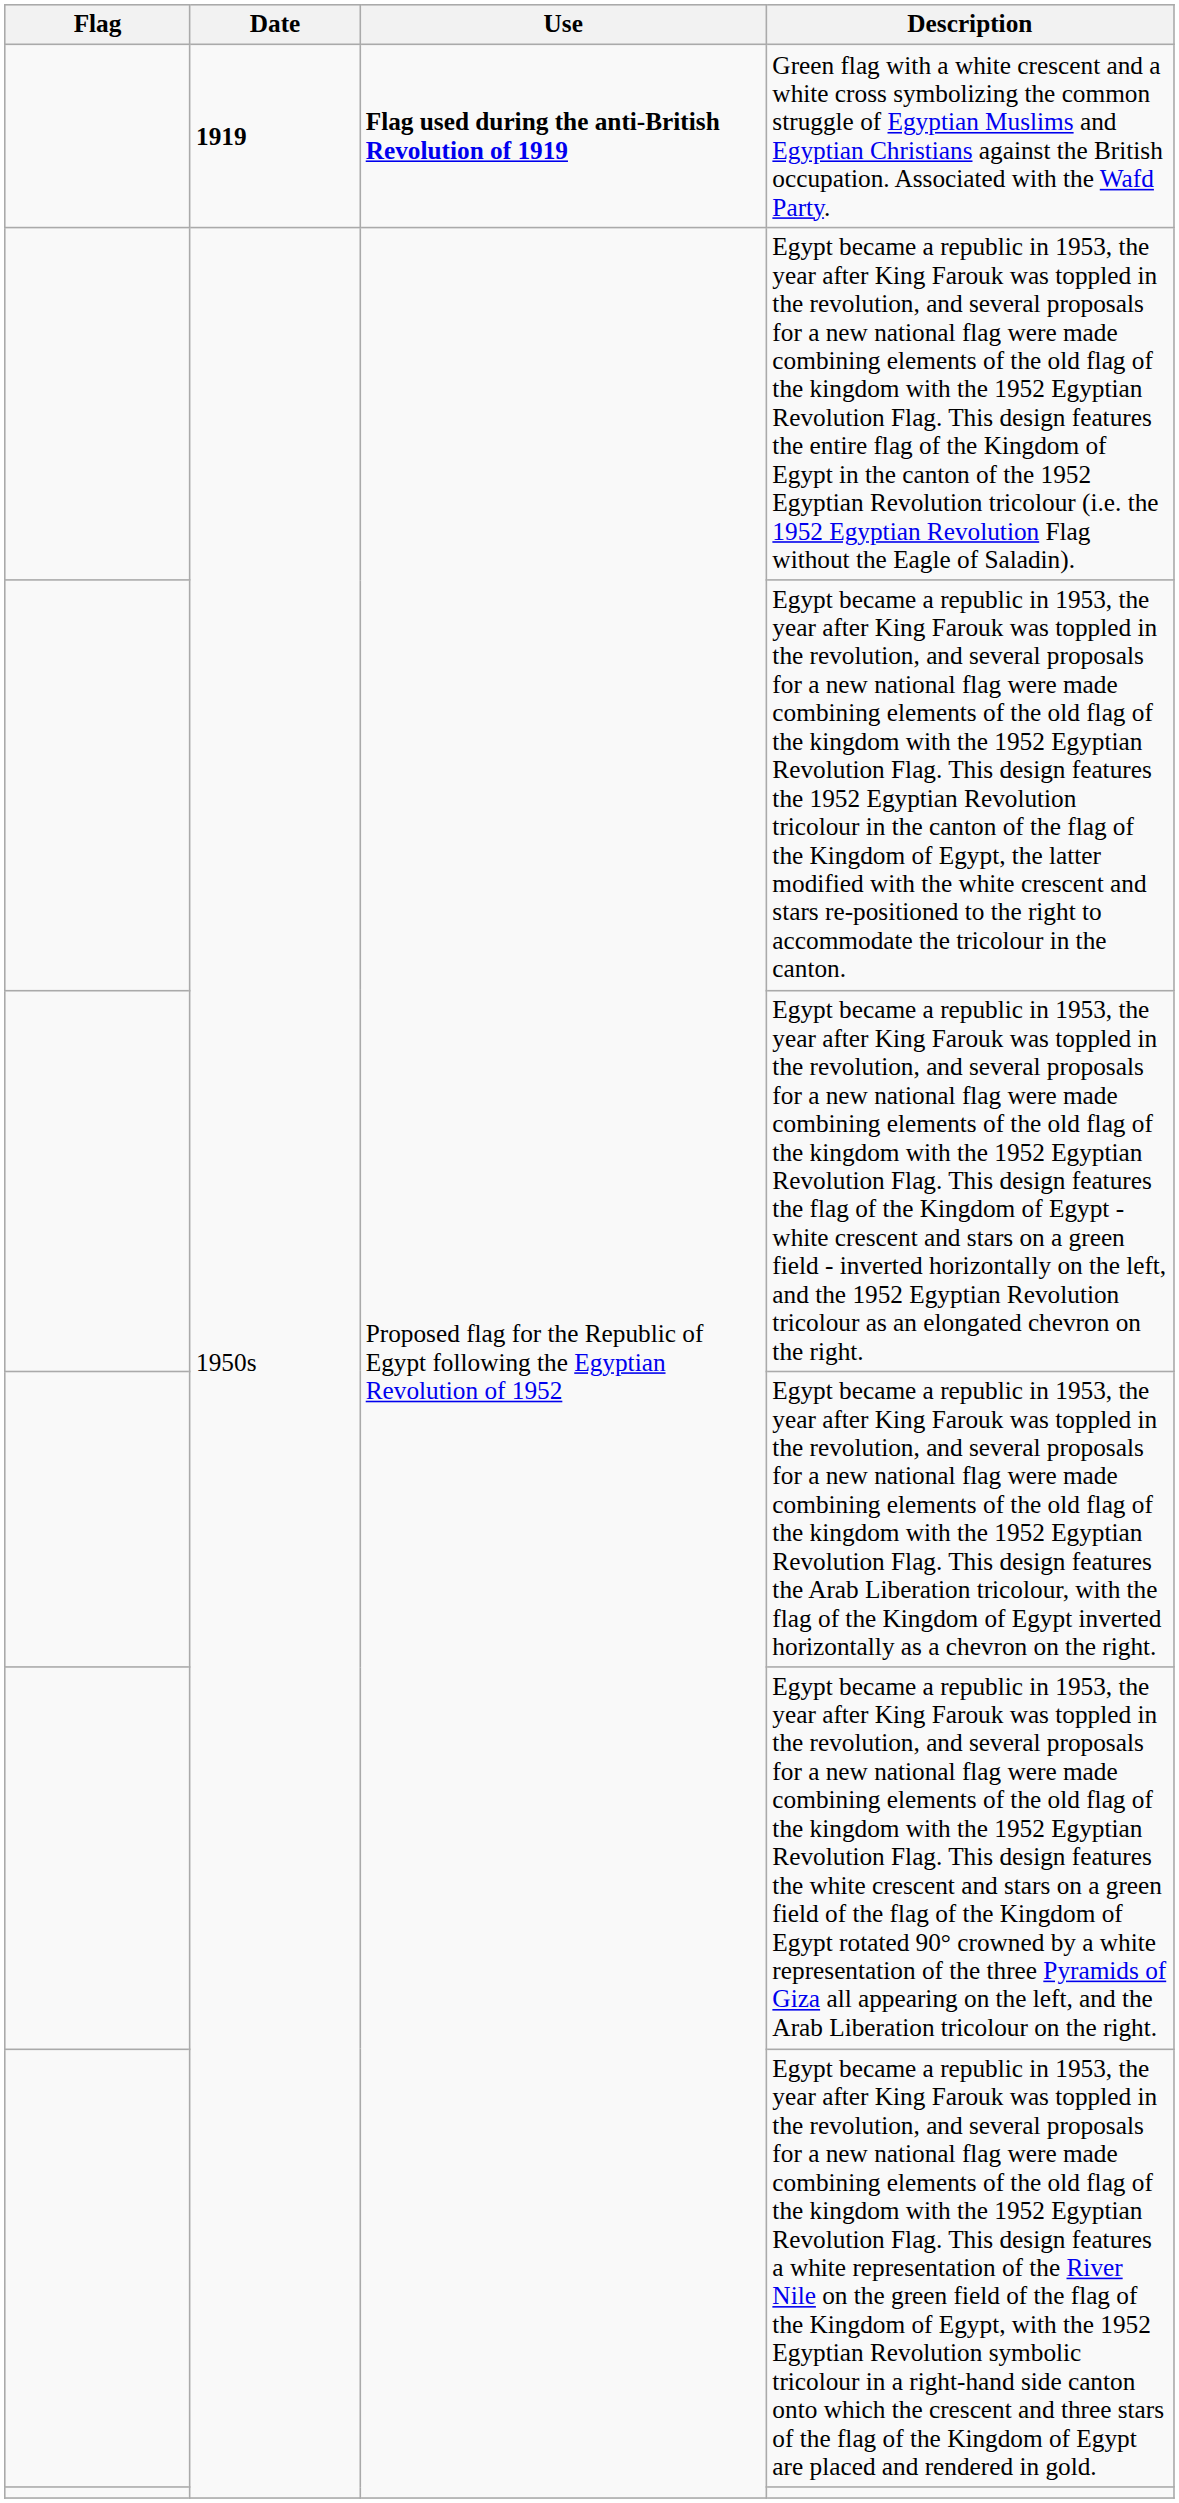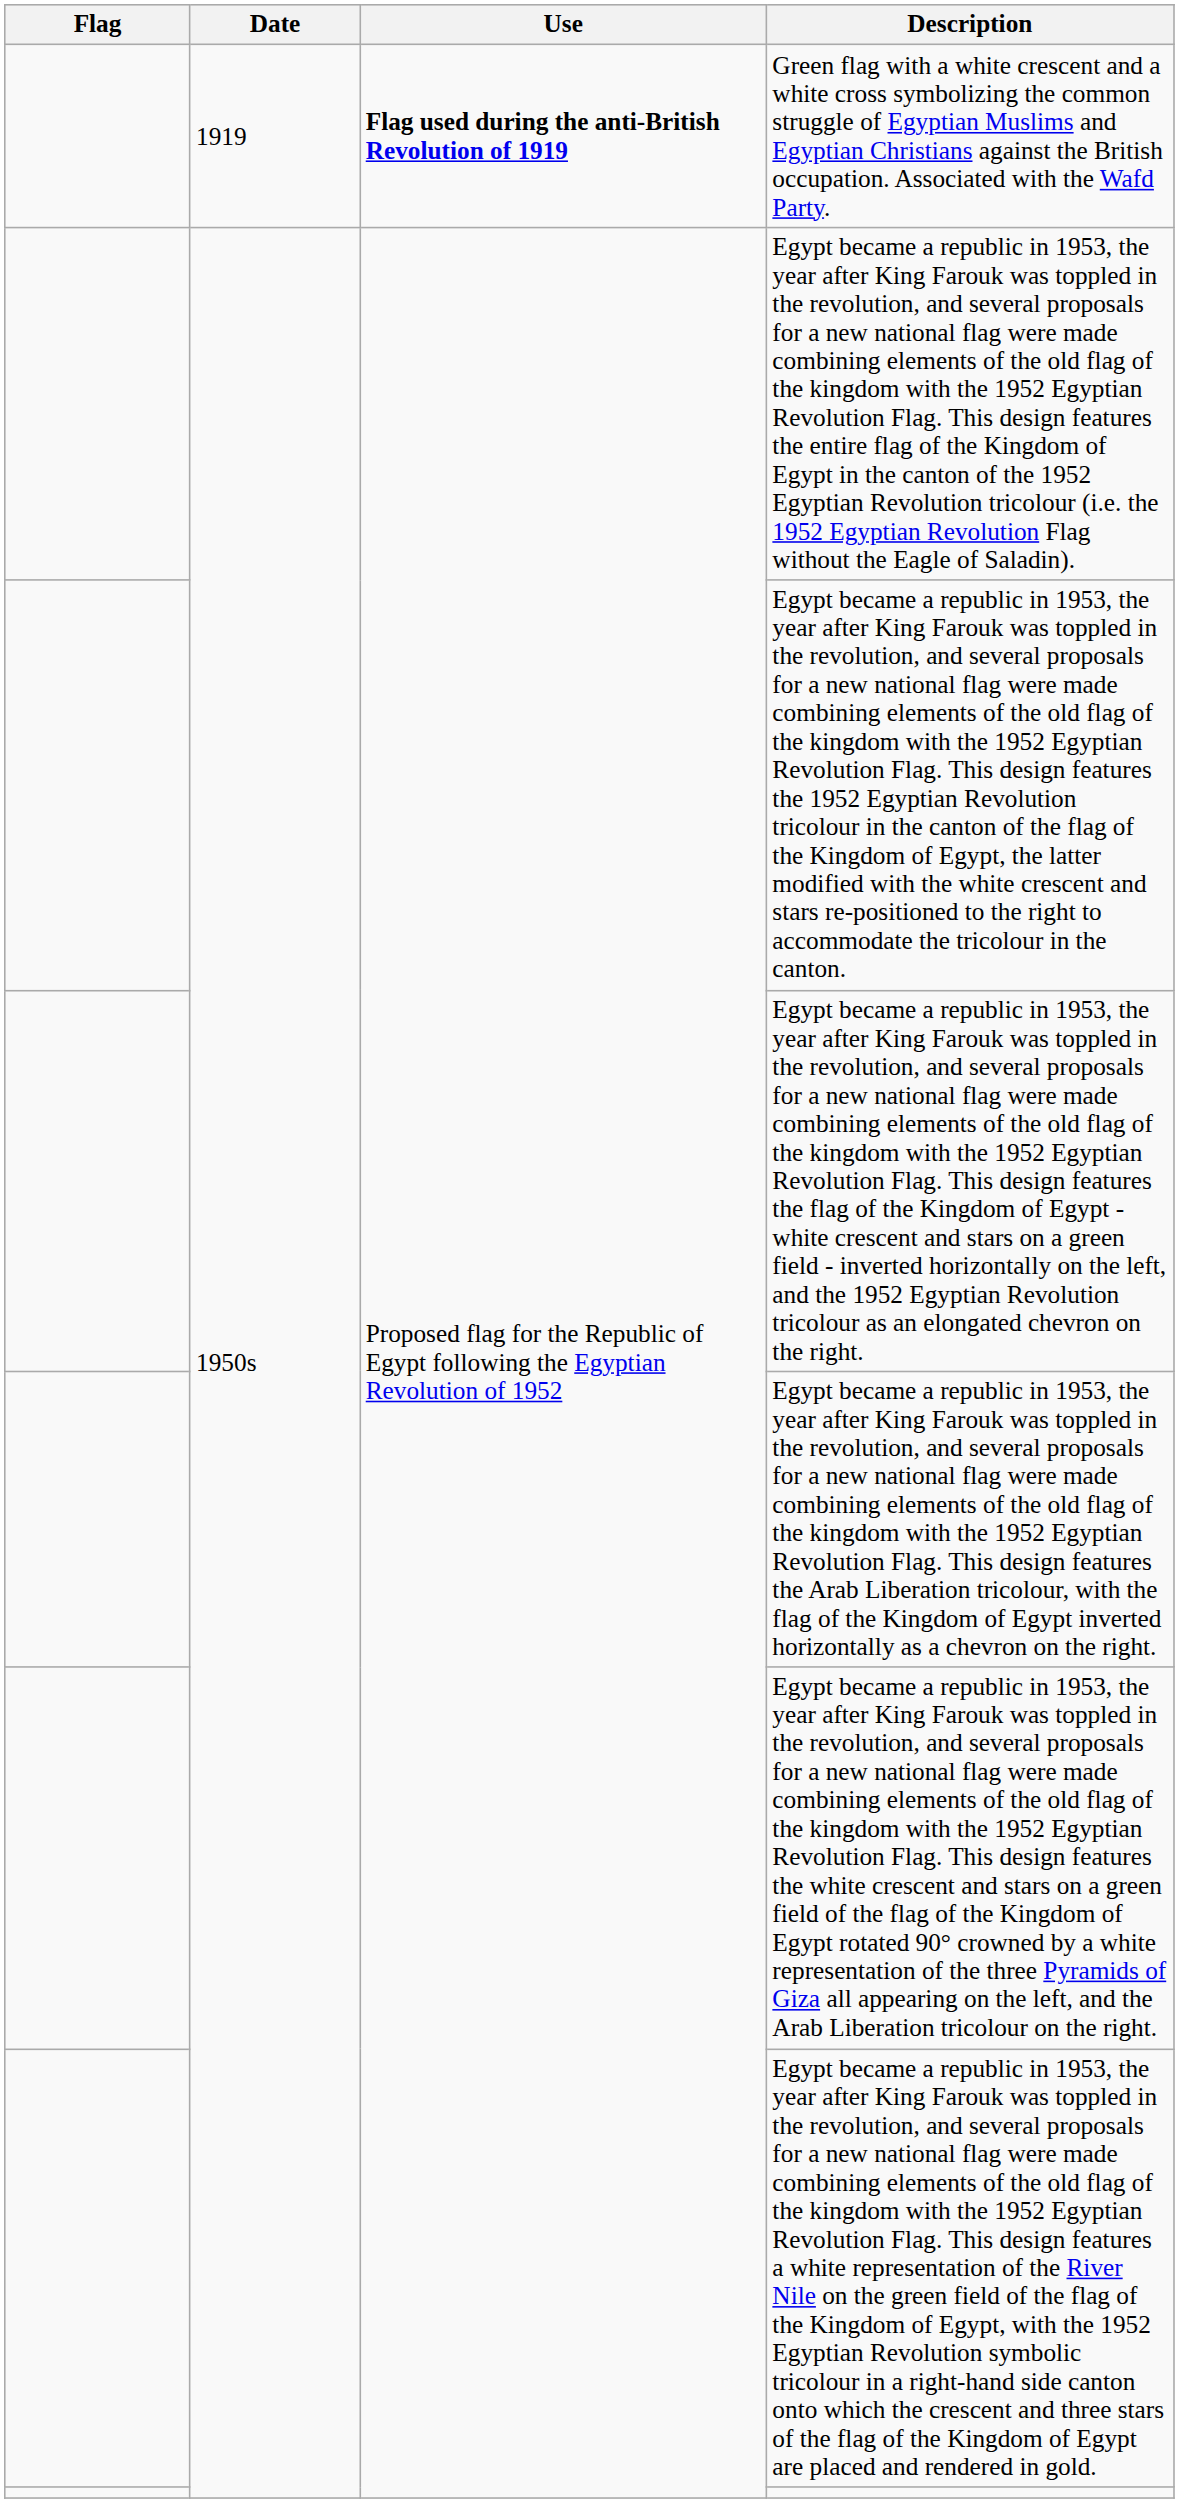(221, 135) bold -> (221, 135) normal
